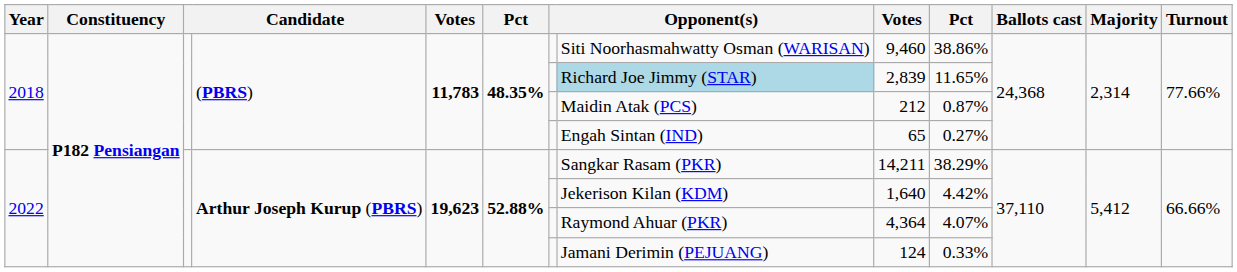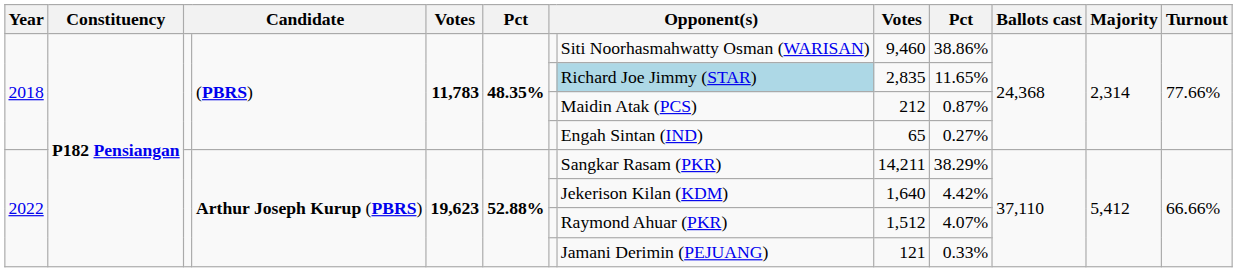(906, 77) 2,839 -> (906, 77) 2,835
(906, 222) 4,364 -> (906, 222) 1,512
(912, 251) 124 -> (912, 251) 121
